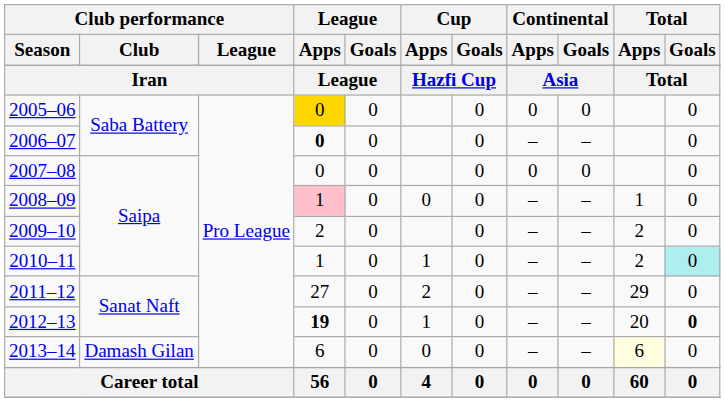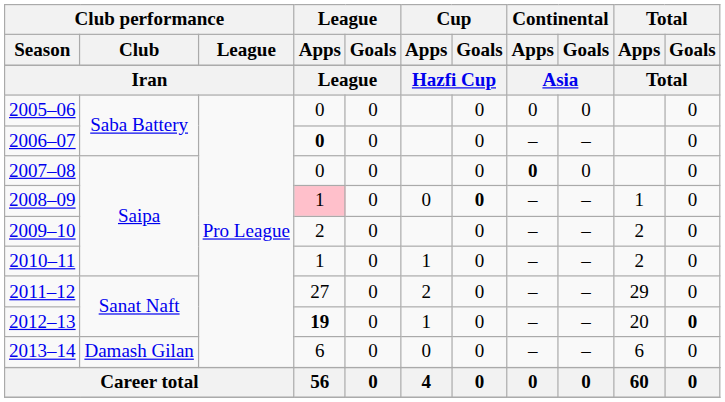(320, 110) gold background -> (320, 110) no background
(533, 170) normal -> (533, 170) bold
(479, 200) normal -> (479, 200) bold
(692, 261) paleturquoise background -> (692, 261) no background
(639, 351) lightyellow background -> (639, 351) no background
